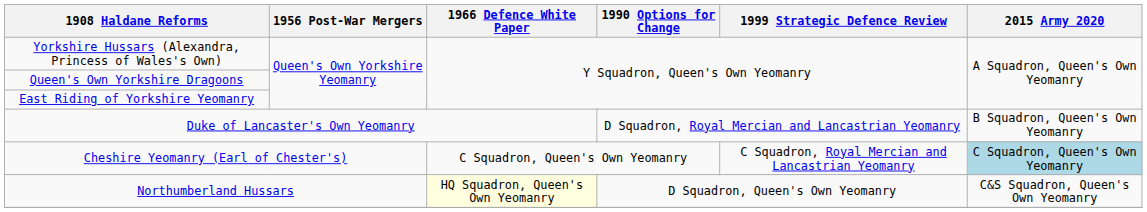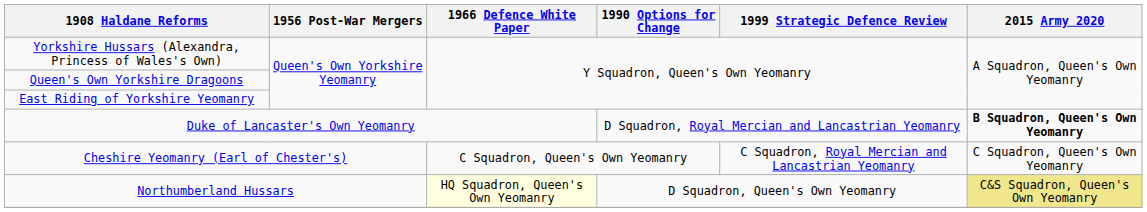(1055, 125) normal -> (1055, 125) bold
(1055, 158) lightblue background -> (1055, 158) no background
(1055, 191) no background -> (1055, 191) khaki background
